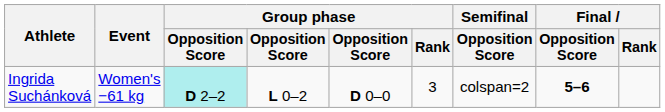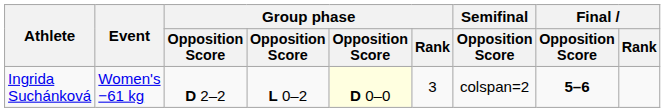(205, 96) paleturquoise background -> (205, 96) no background
(370, 96) no background -> (370, 96) lightyellow background
